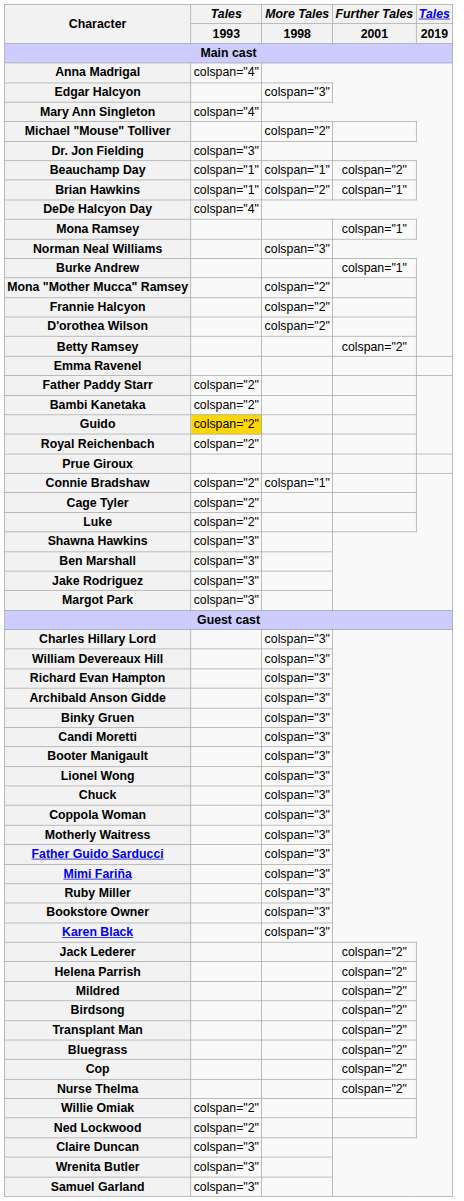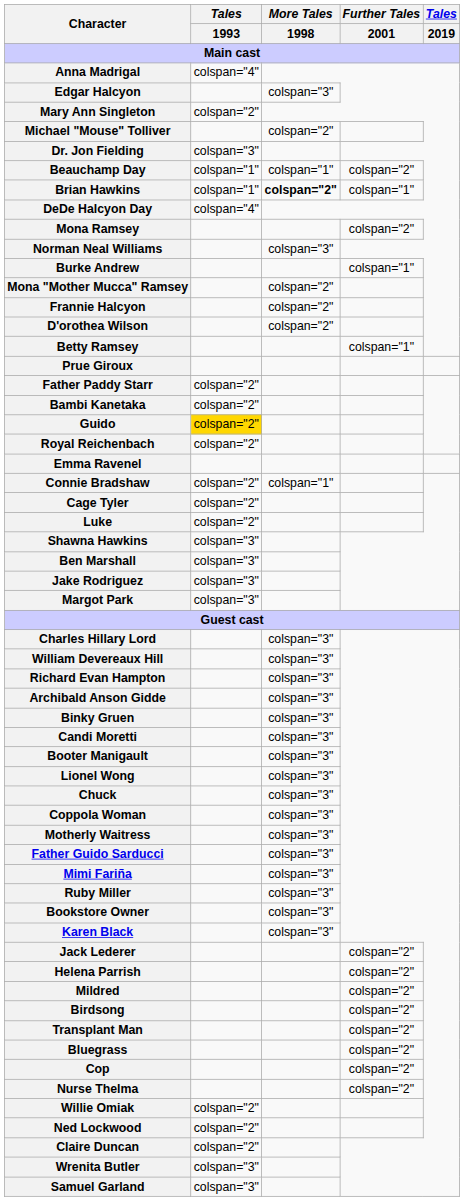(226, 111) colspan="4" -> (226, 111) colspan="2"
(297, 190) normal -> (301, 190) bold
(374, 229) colspan="1" -> (381, 229) colspan="2"
(374, 346) colspan="2" -> (381, 346) colspan="1"
rows swapped: (98, 463) <-> (98, 365)
(226, 1147) colspan="3" -> (226, 1147) colspan="2"
